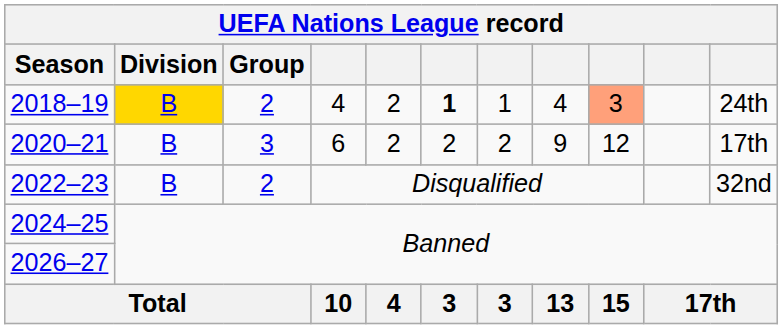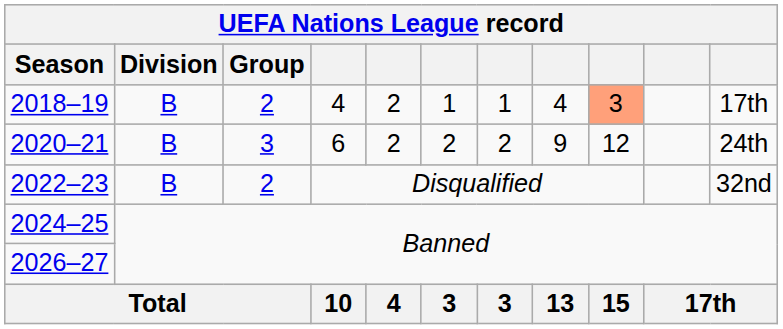(169, 104) gold background -> (169, 104) no background
(449, 104) bold -> (449, 104) normal
(744, 104) 24th -> (744, 104) 17th
(744, 143) 17th -> (744, 143) 24th
